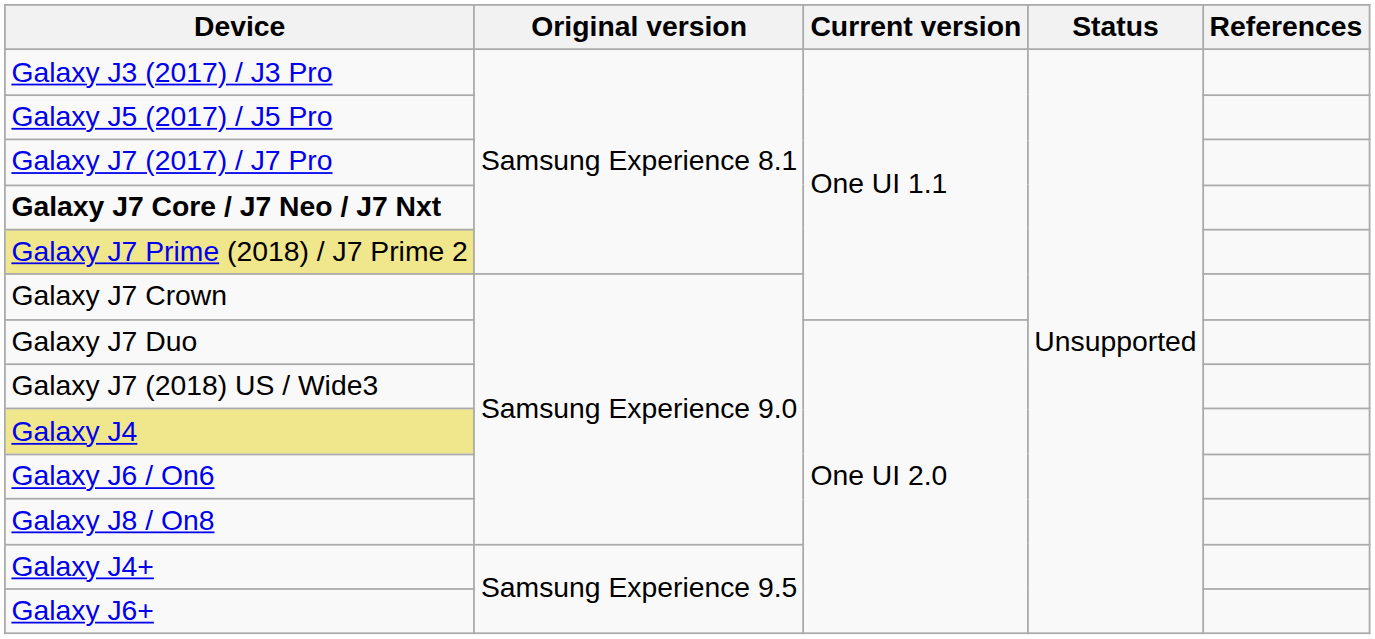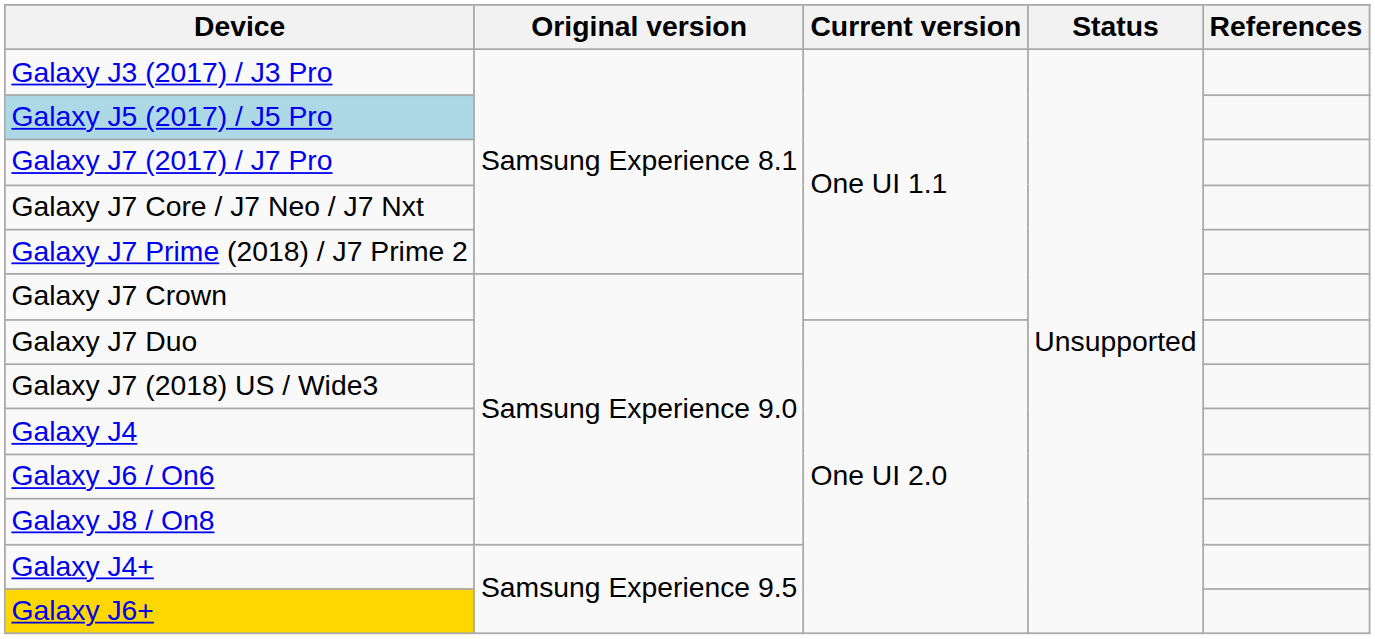(172, 116) no background -> (172, 116) lightblue background
(226, 206) bold -> (218, 206) normal
(240, 251) khaki background -> (240, 251) no background
(74, 431) khaki background -> (74, 431) no background
(83, 610) no background -> (83, 610) gold background
